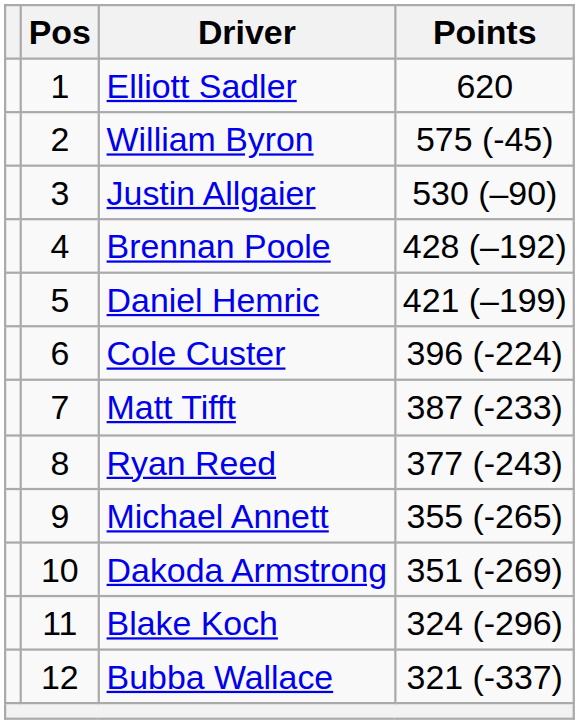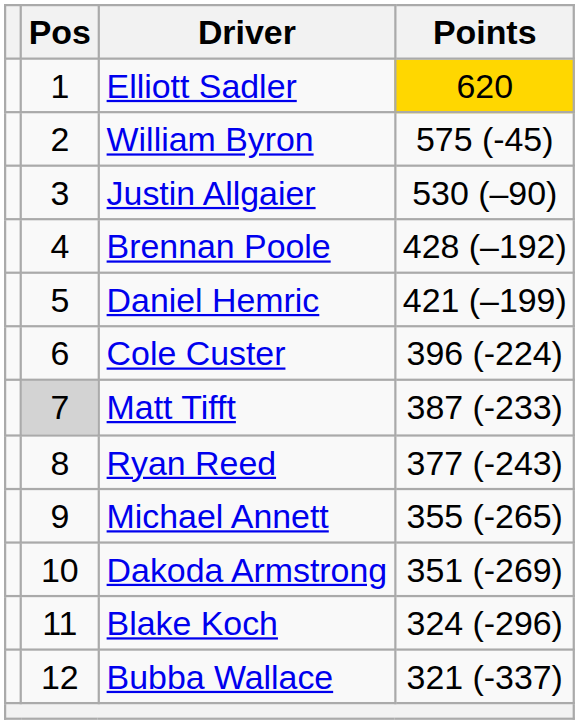(485, 86) no background -> (485, 86) gold background
(60, 408) no background -> (60, 408) lightgrey background
